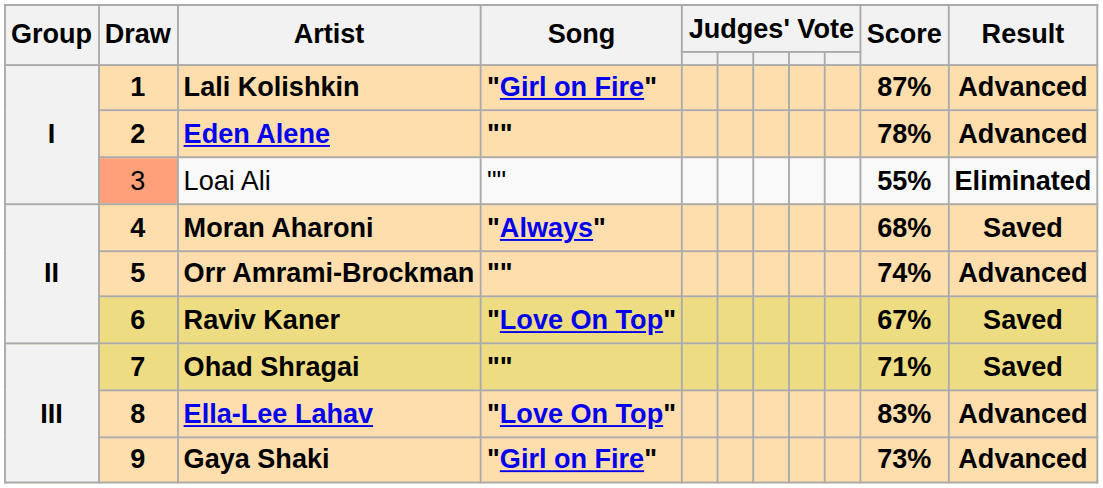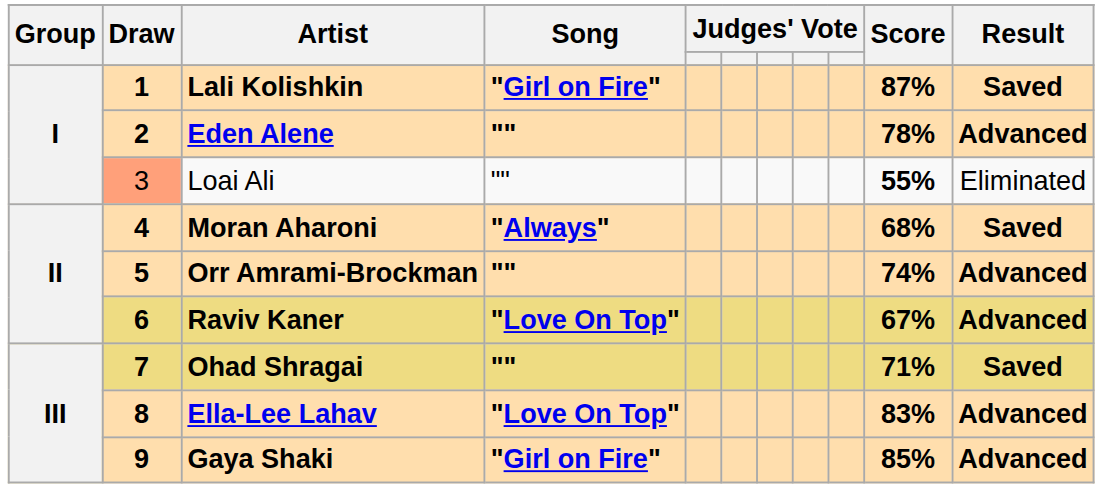(1023, 88) Advanced -> (1023, 88) Saved
(1023, 181) bold -> (1023, 181) normal
(1023, 320) Saved -> (1023, 320) Advanced
(904, 460) 73% -> (908, 460) 85%
